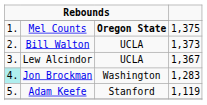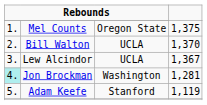(132, 29) bold -> (132, 29) normal
(185, 44) 1,373 -> (185, 44) 1,370
(185, 76) 1,283 -> (185, 76) 1,281
